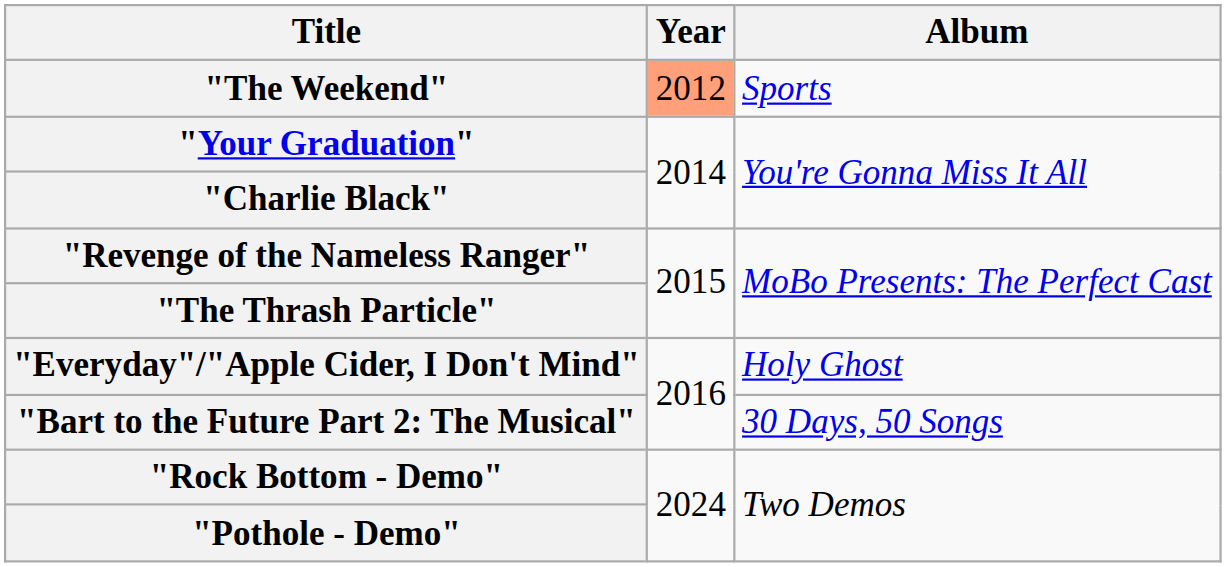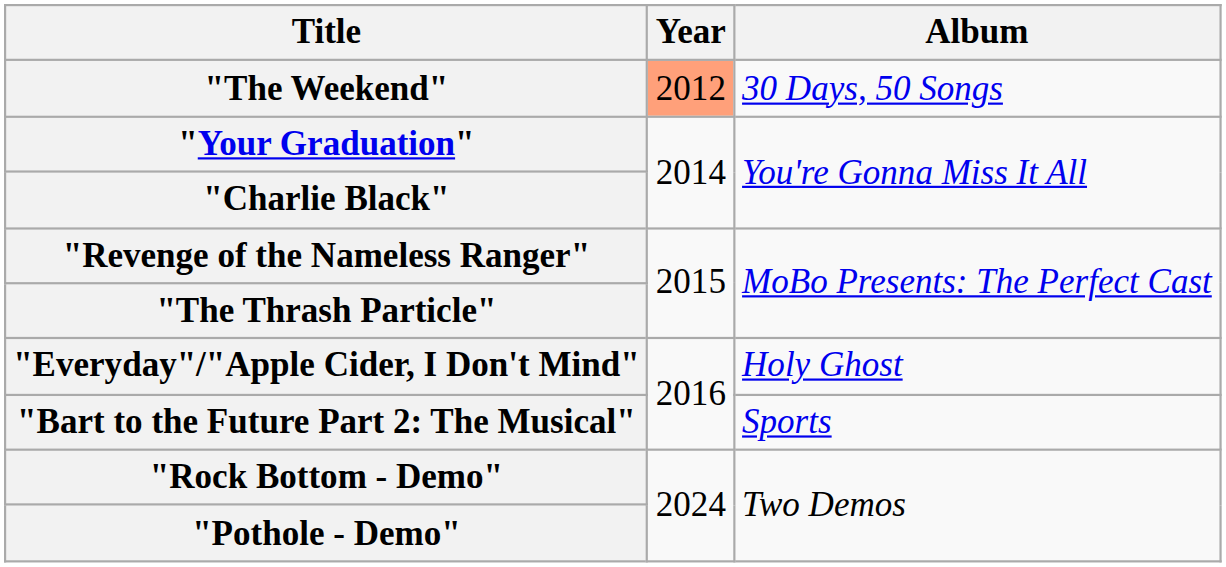(787, 87) Sports -> (872, 87) 30 Days, 50 Songs
(872, 421) 30 Days, 50 Songs -> (787, 421) Sports
